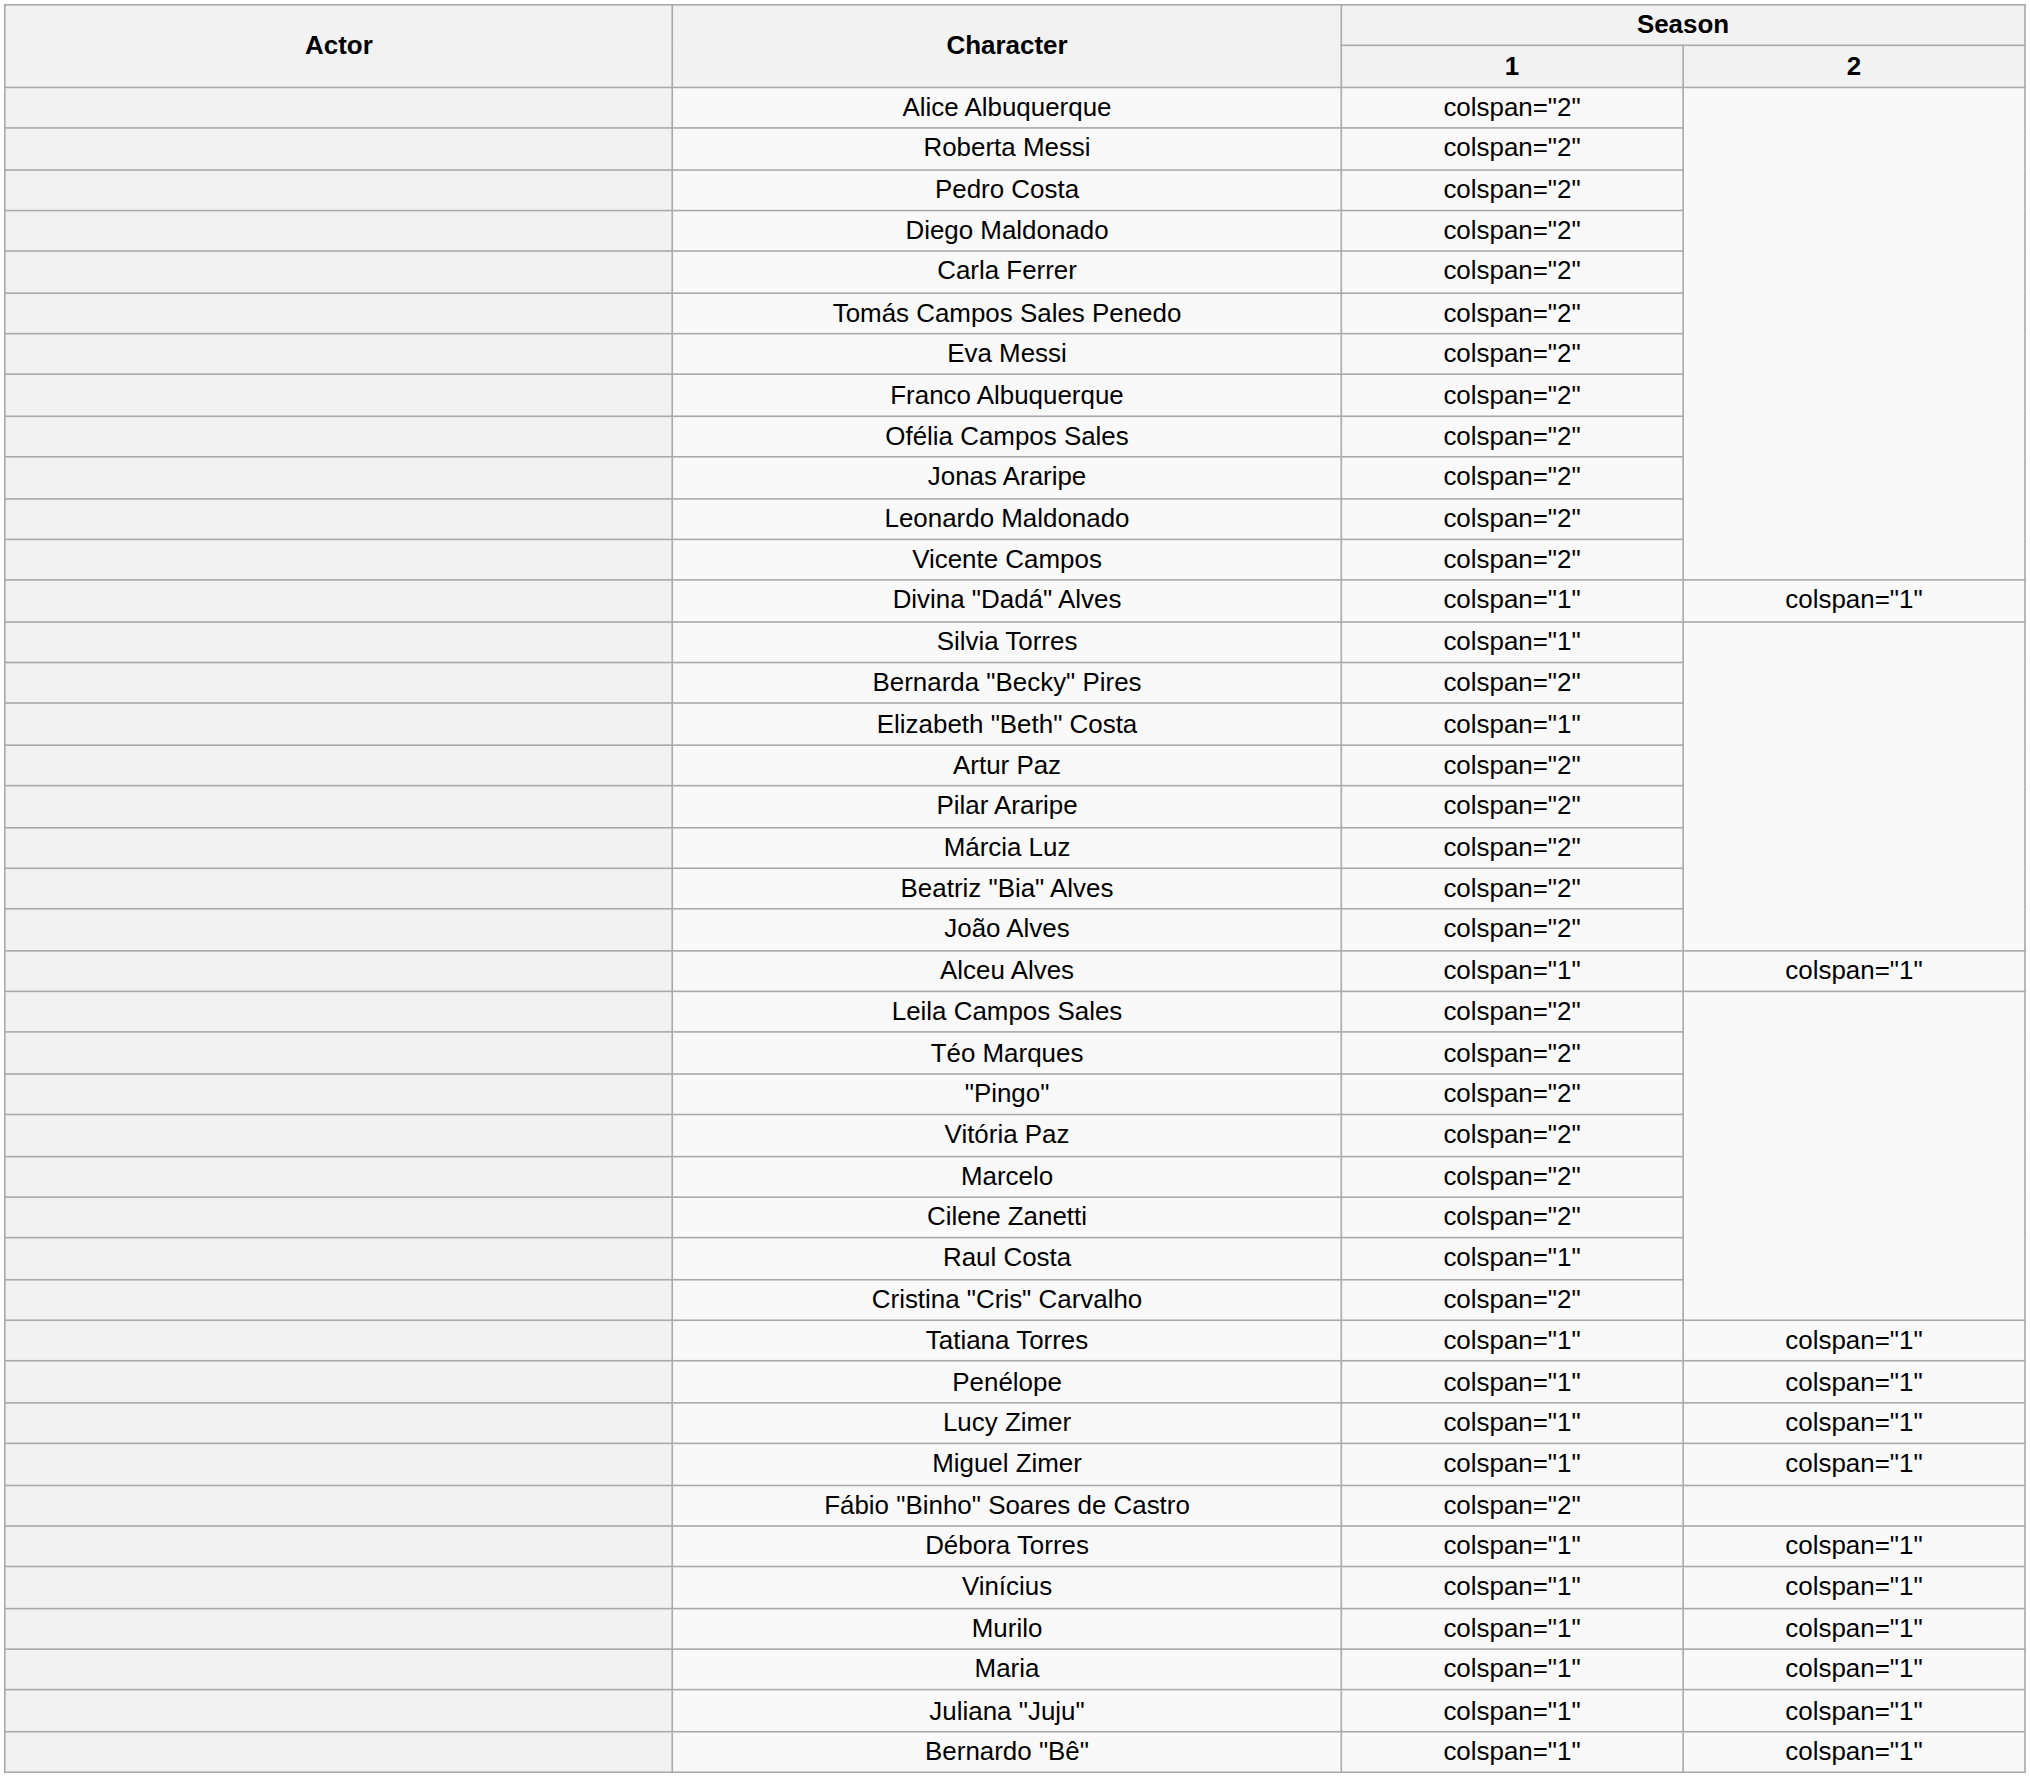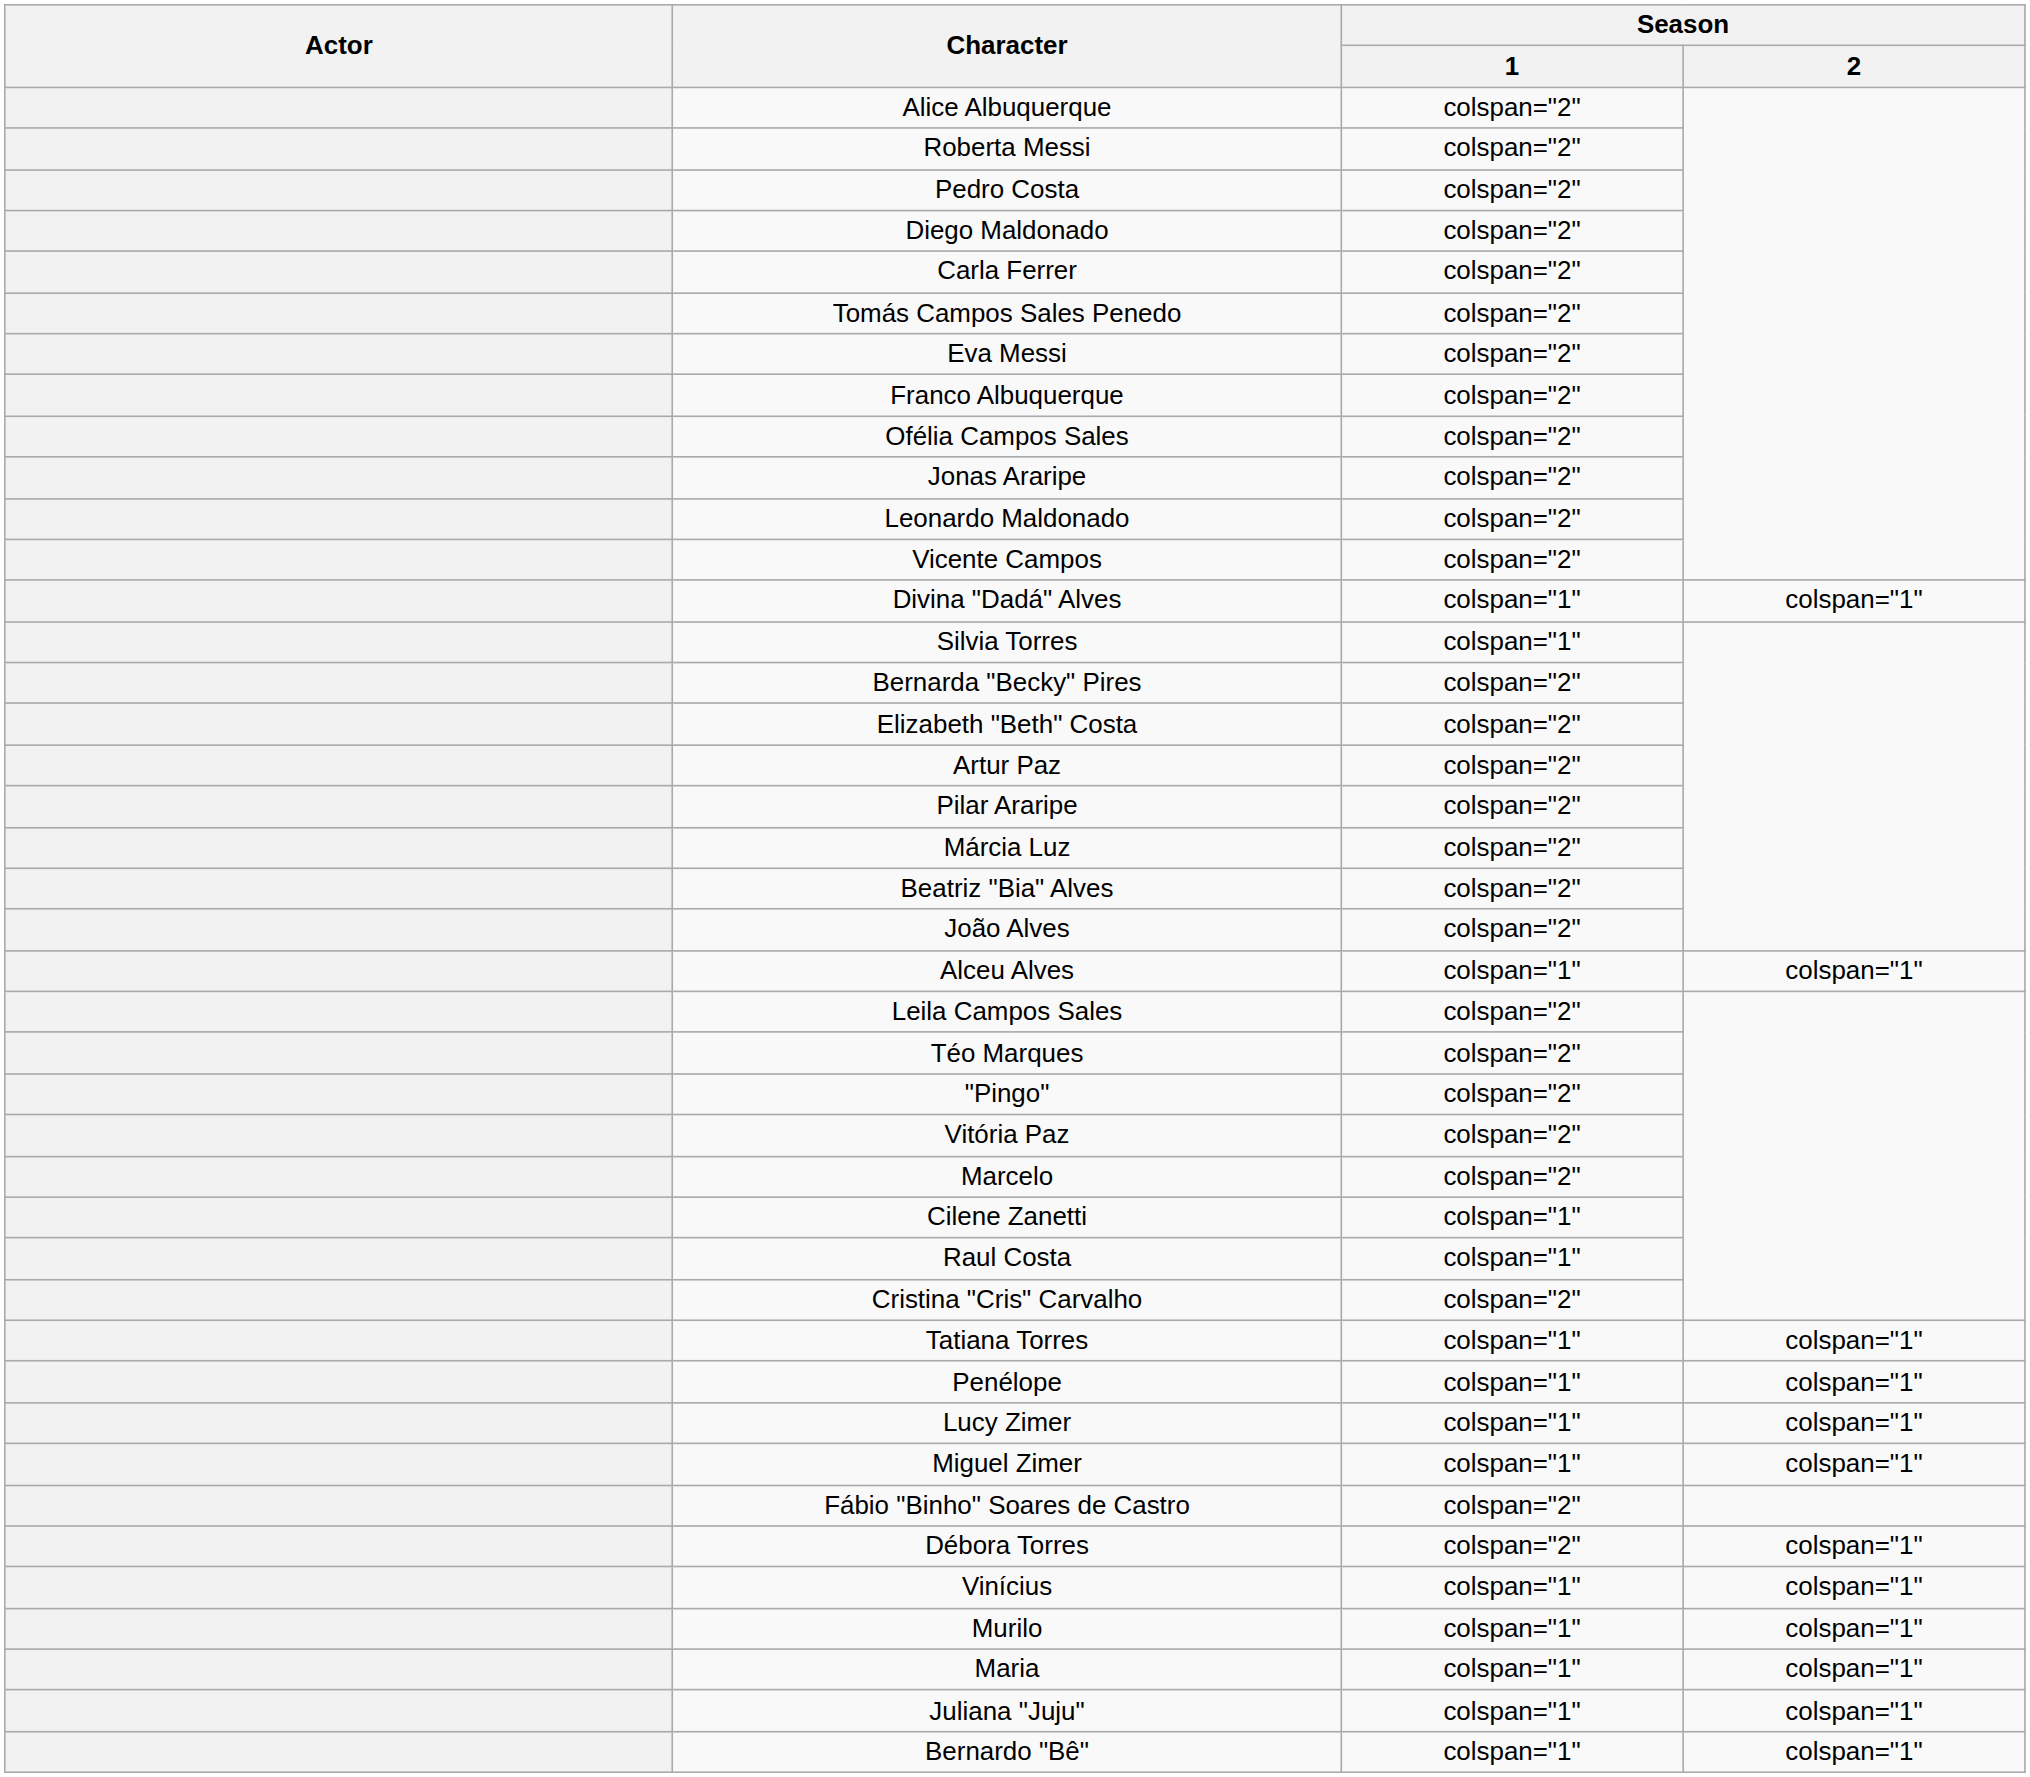(1512, 723) colspan="1" -> (1512, 723) colspan="2"
(1512, 1217) colspan="2" -> (1512, 1217) colspan="1"
(1512, 1546) colspan="1" -> (1512, 1546) colspan="2"
